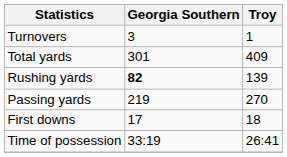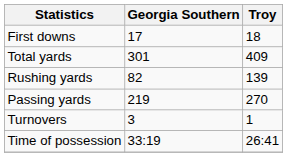rows swapped: (41, 120) <-> (37, 36)
(135, 78) bold -> (135, 78) normal
